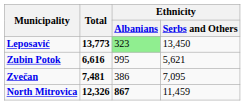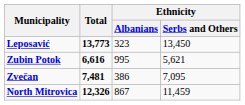(122, 44) lightgreen background -> (122, 44) no background
(122, 92) bold -> (122, 92) normal
